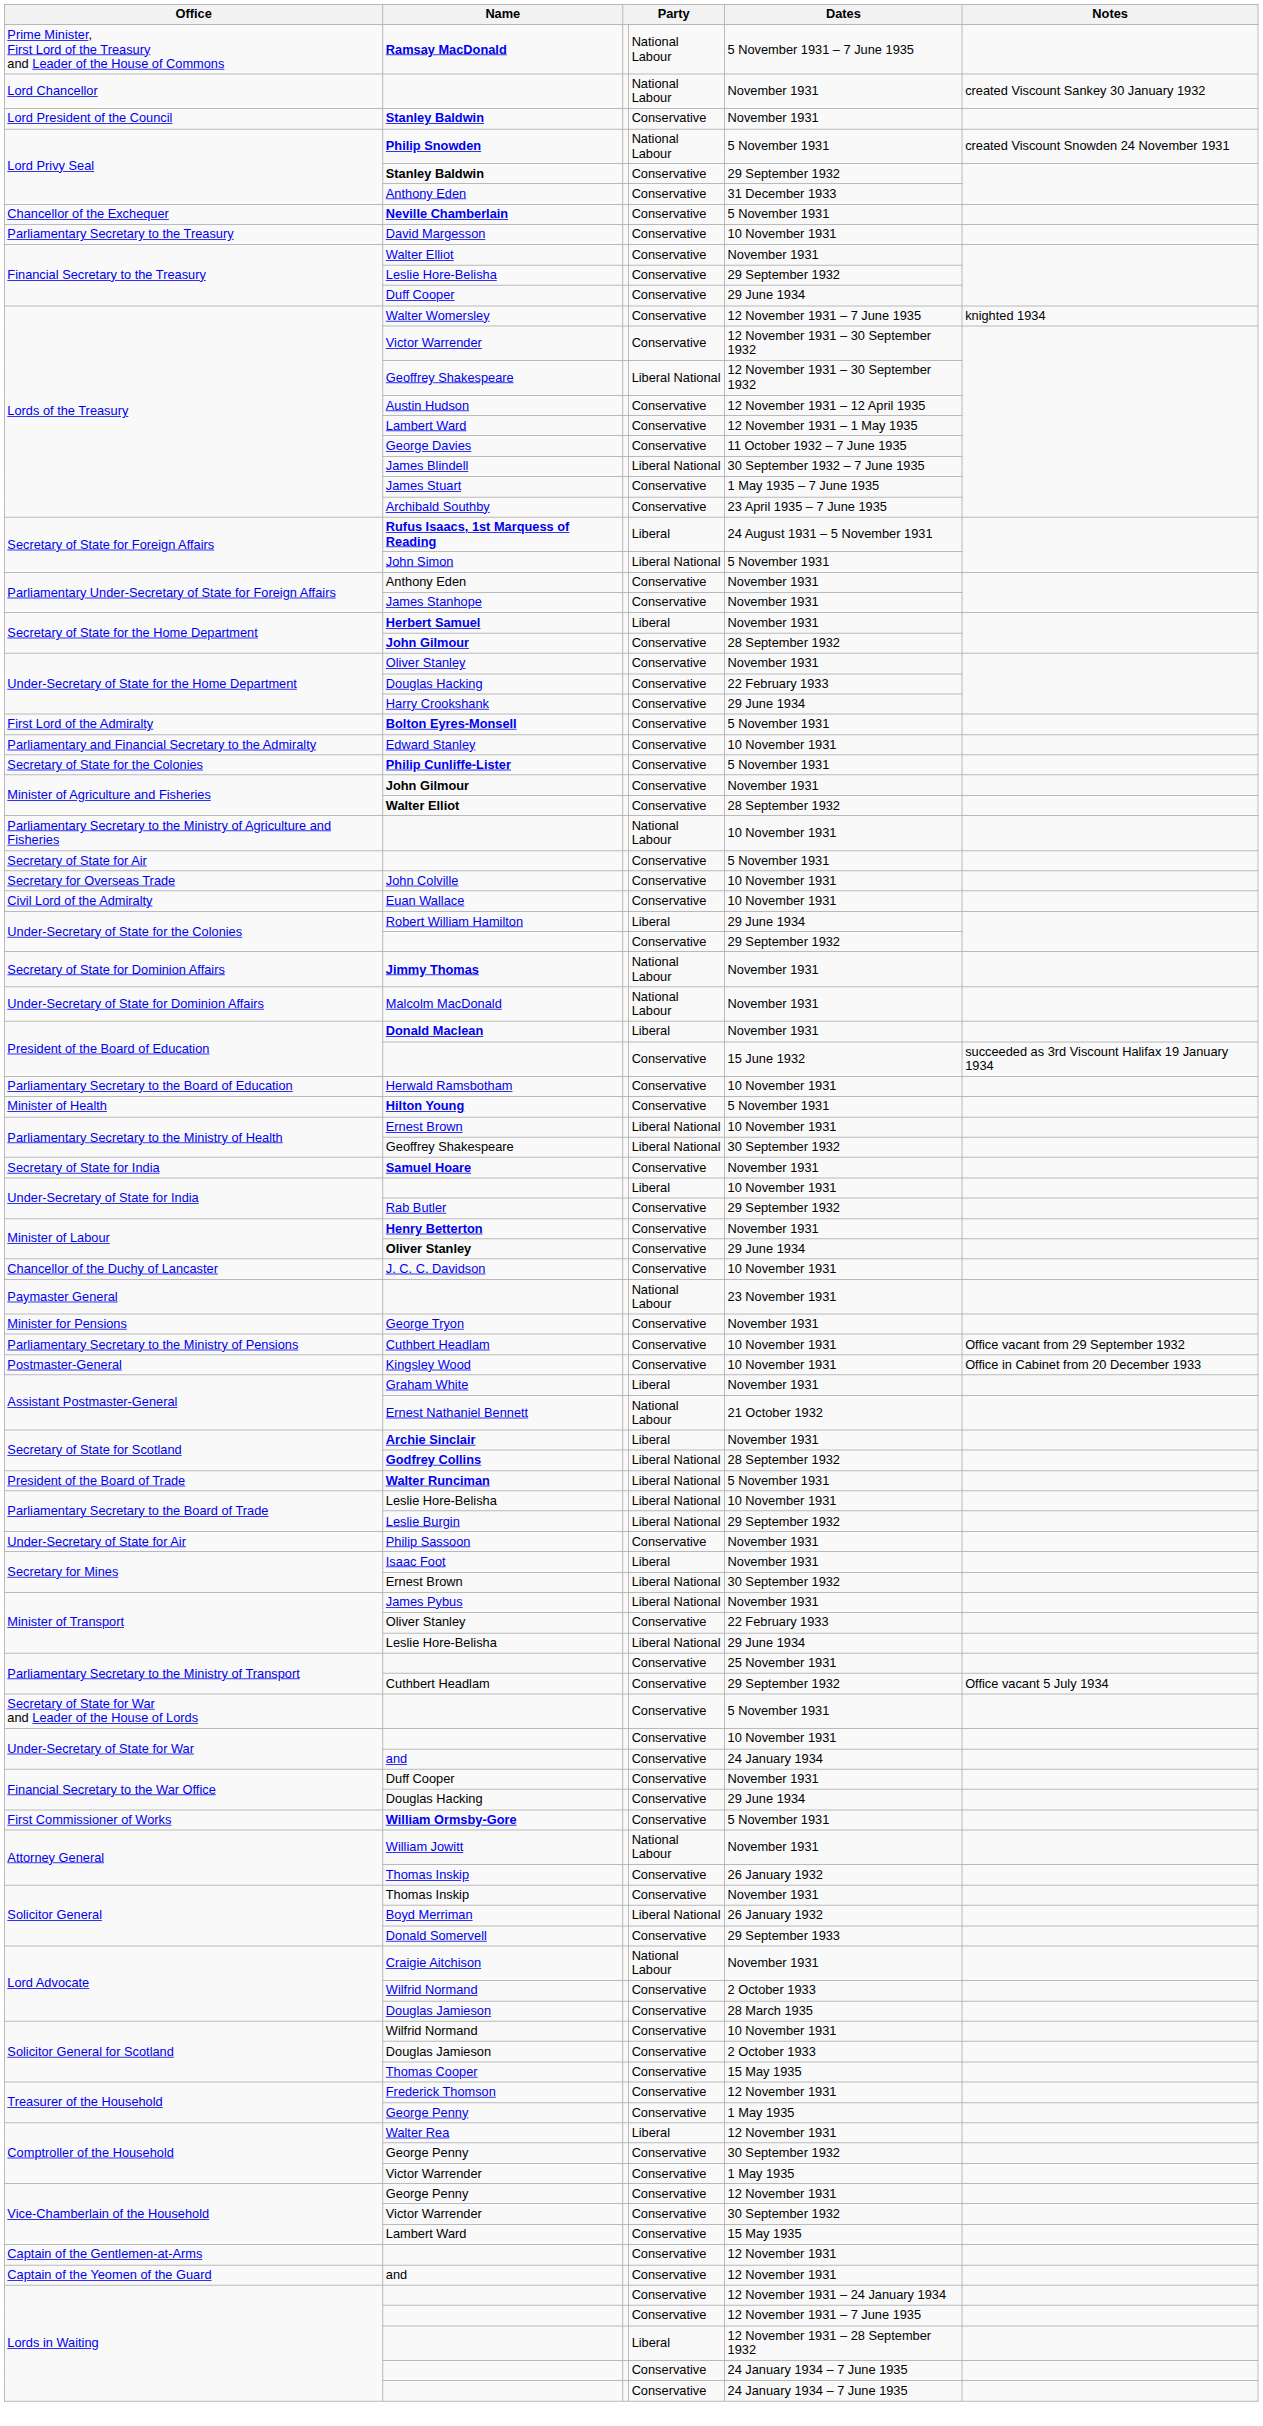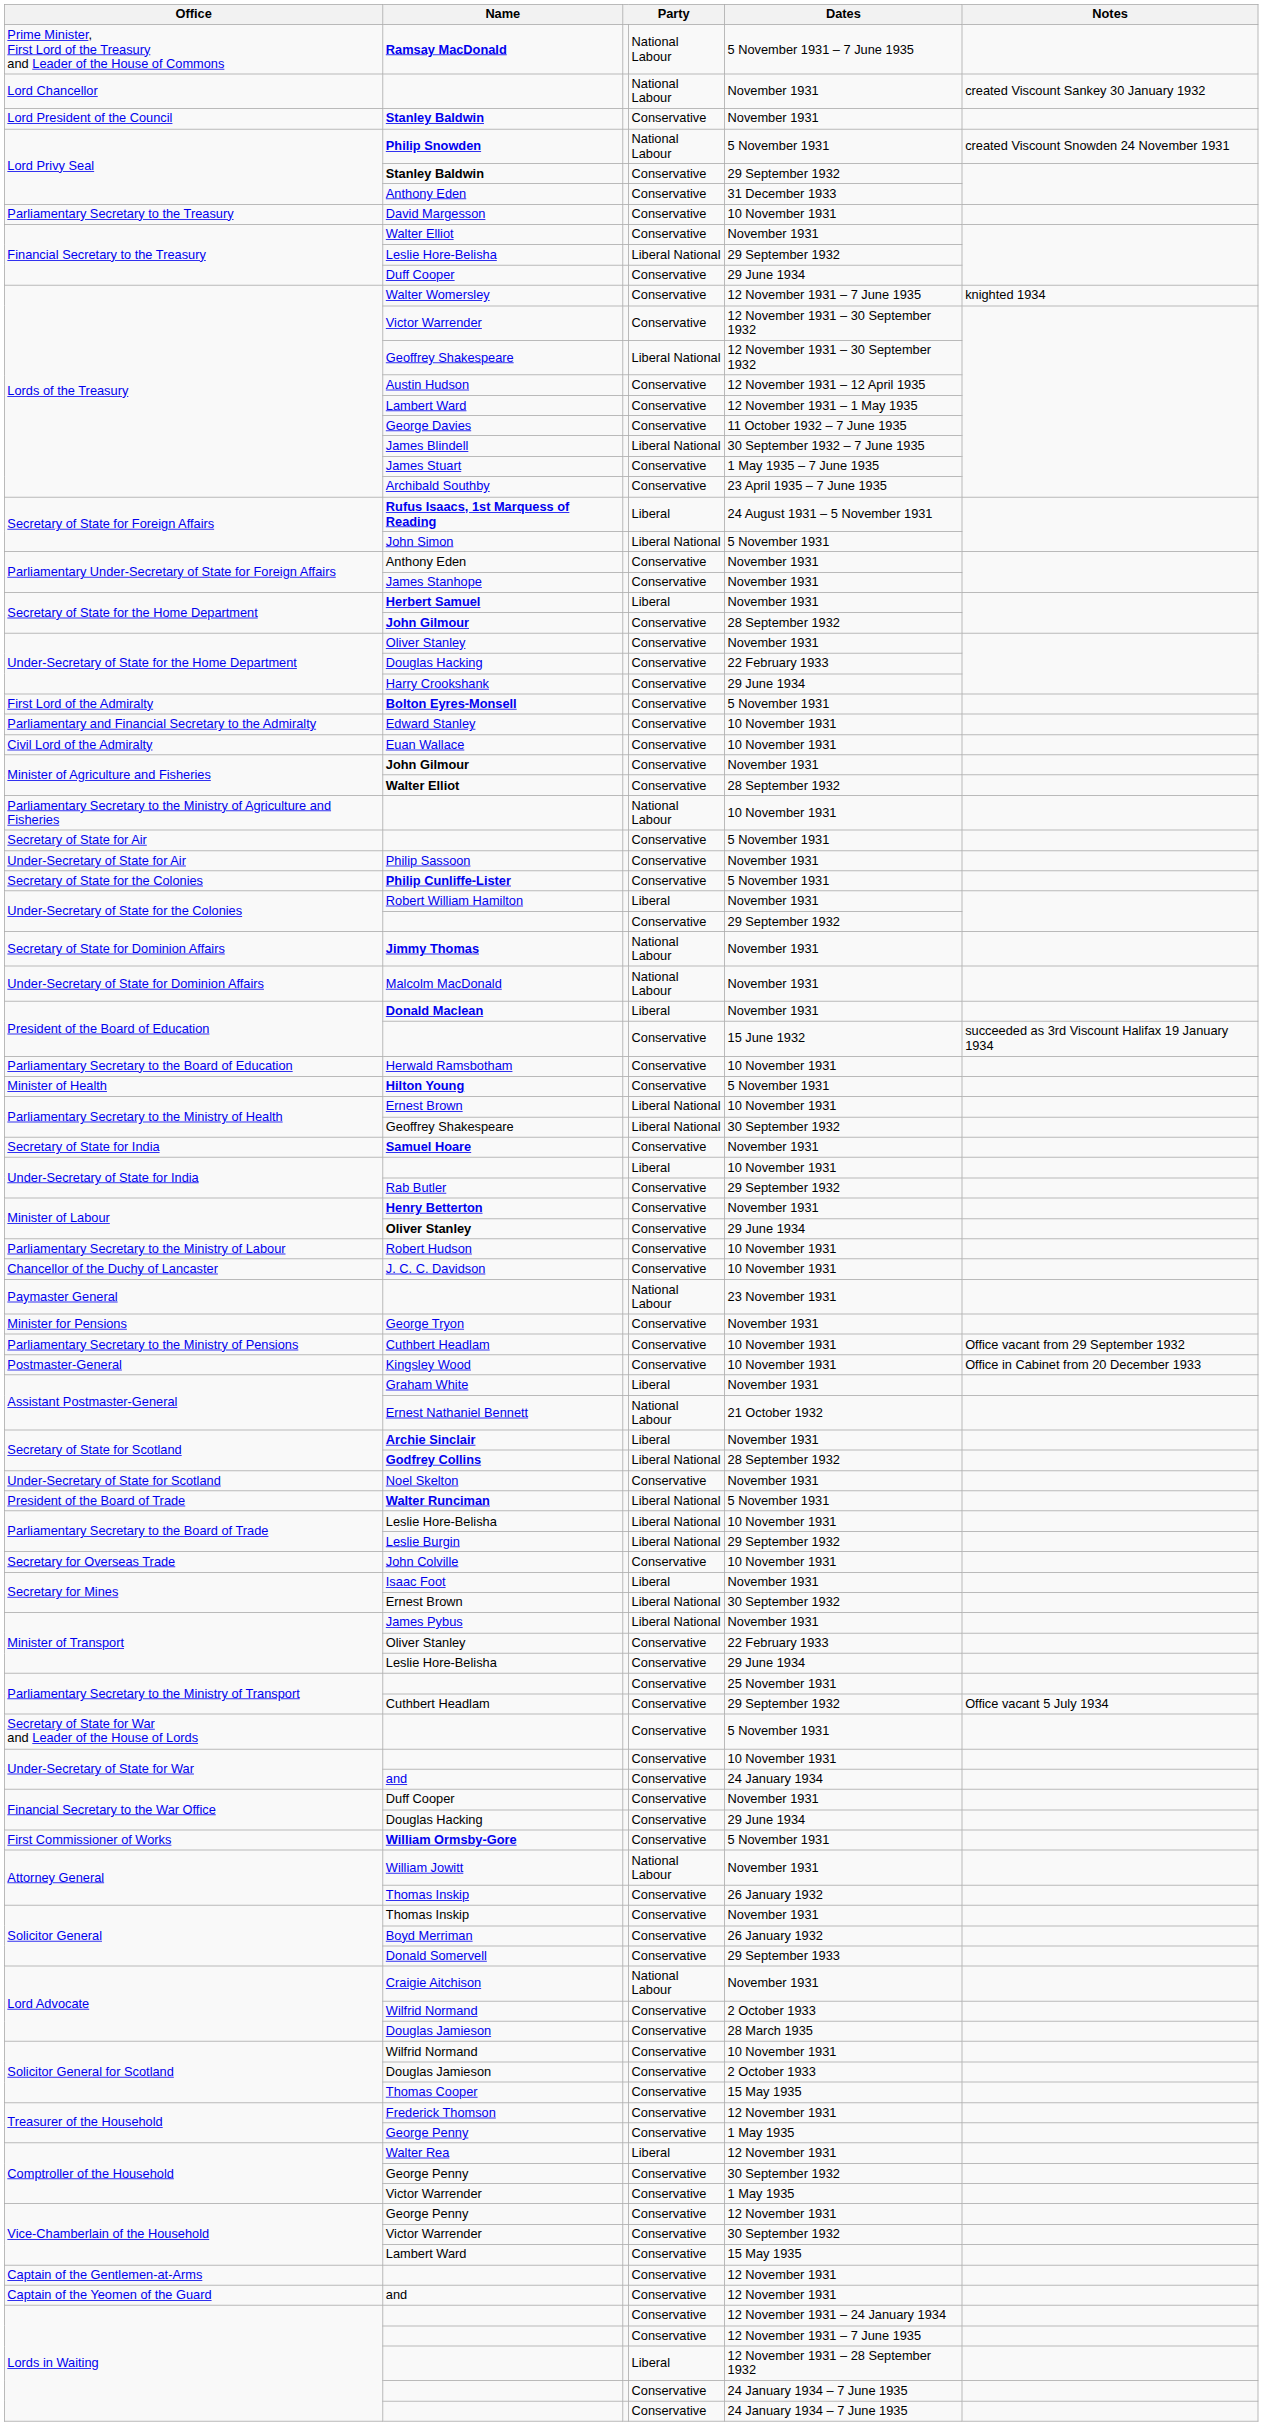- row: (88, 214)
(669, 275) Conservative -> (676, 254) Liberal National
rows swapped: (80, 901) <-> (105, 765)
rows swapped: (97, 1541) <-> (91, 880)
(766, 921) 29 June 1934 -> (773, 901) November 1931
+ row: (146, 1248)
+ row: (114, 1480)
(676, 1643) Liberal National -> (669, 1663) Conservative
(676, 1915) Liberal National -> (669, 1935) Conservative
